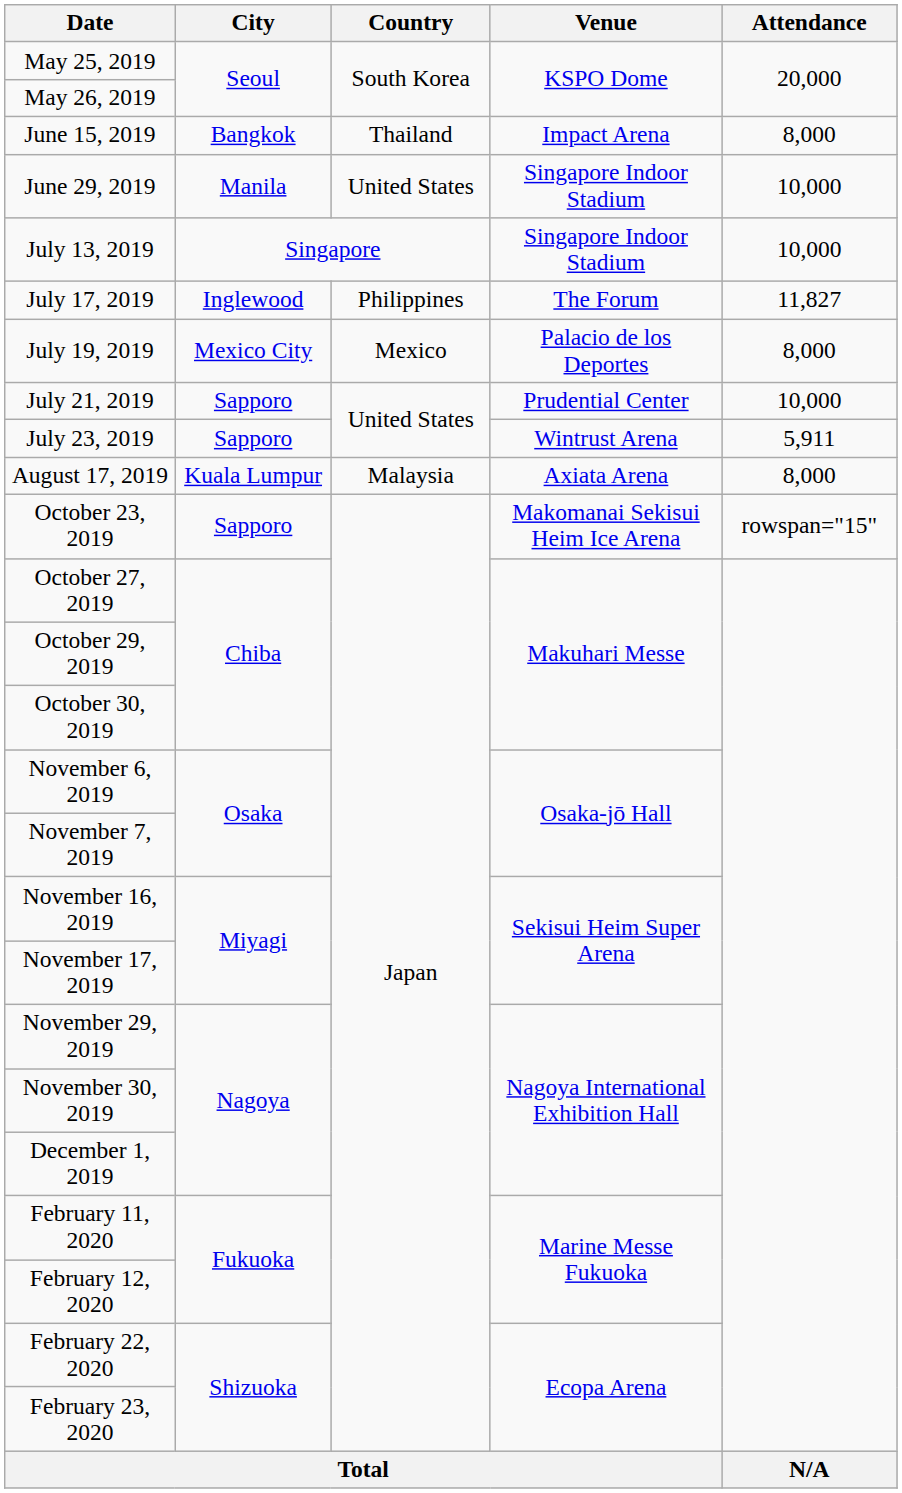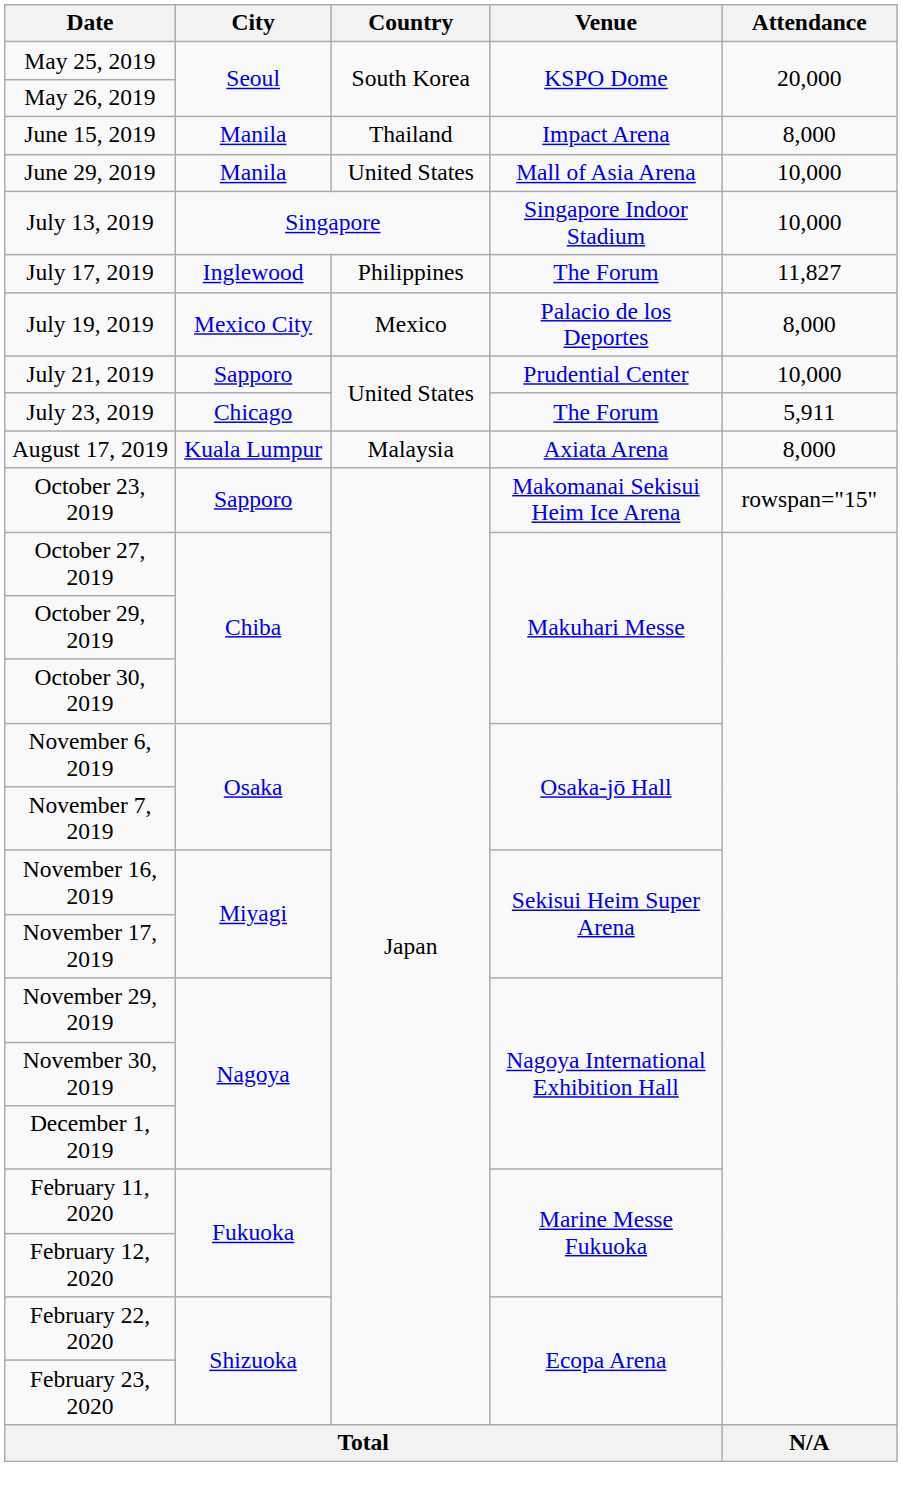(253, 135) Bangkok -> (253, 135) Manila
(606, 185) Singapore Indoor Stadium -> (606, 172) Mall of Asia Arena
(253, 438) Sapporo -> (253, 411) Chicago
(606, 438) Wintrust Arena -> (606, 411) The Forum
